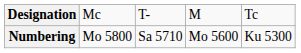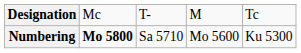(107, 36) normal -> (108, 36) bold
